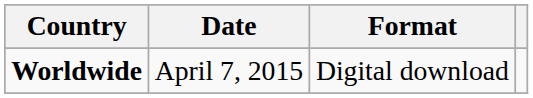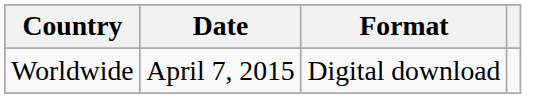(77, 70) bold -> (72, 70) normal
